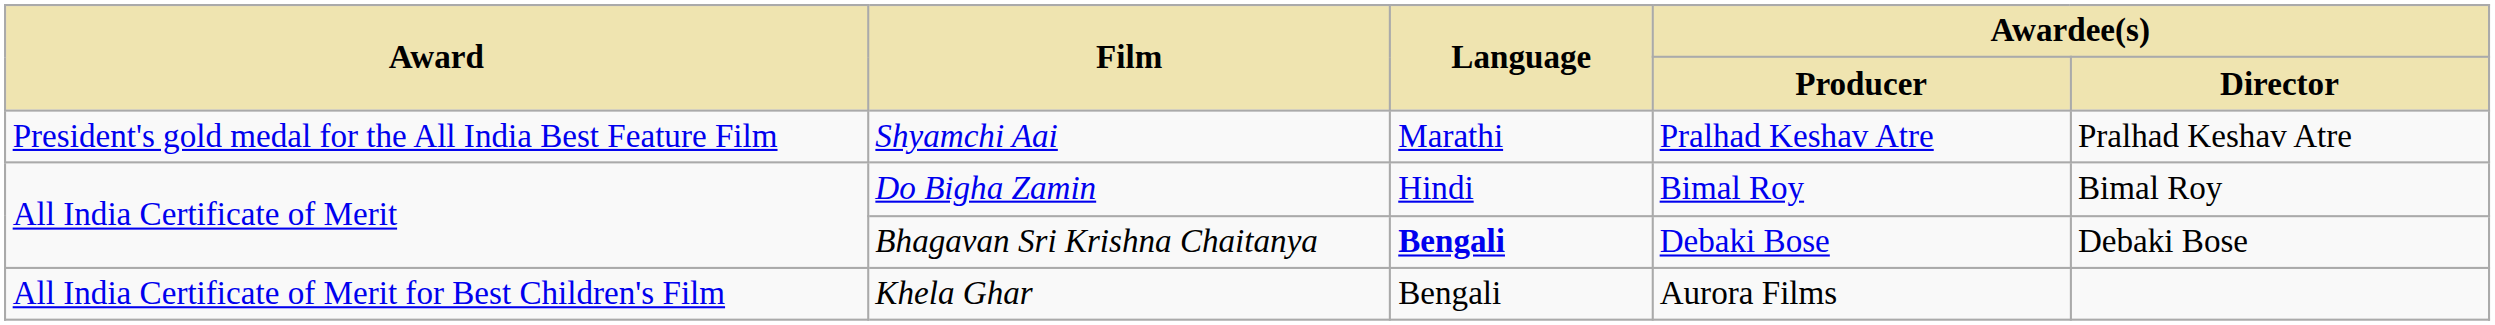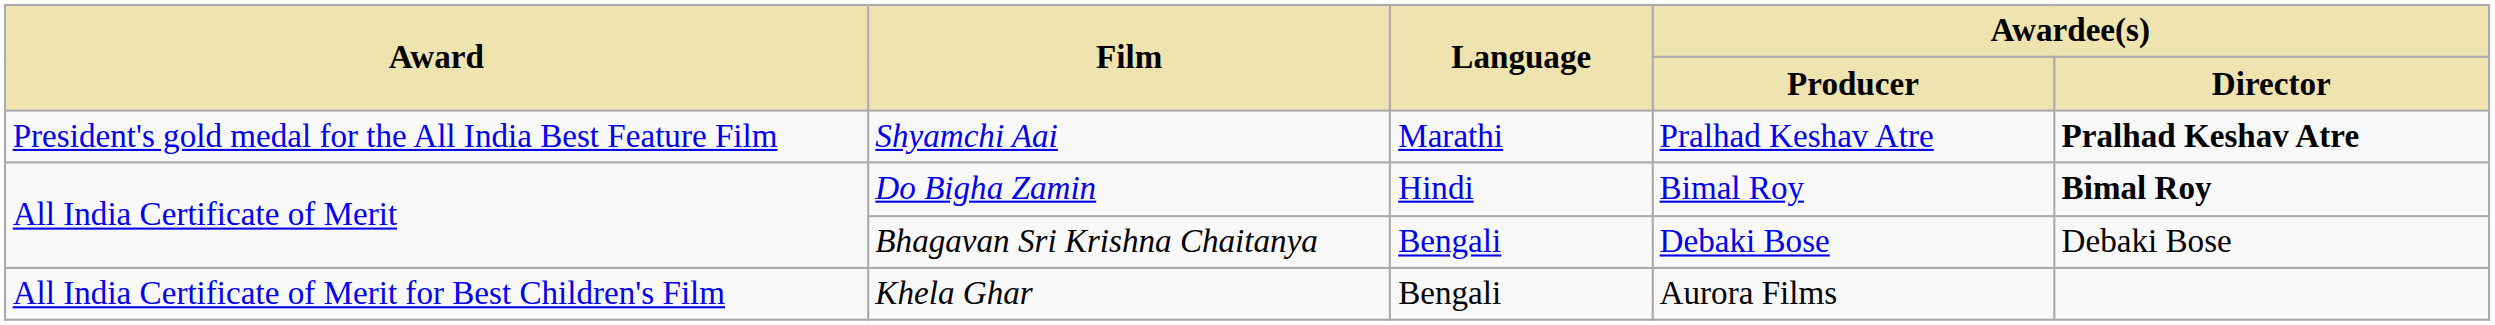(2215, 135) normal -> (2210, 135) bold
(2150, 188) normal -> (2137, 188) bold
(1452, 240) bold -> (1450, 240) normal
